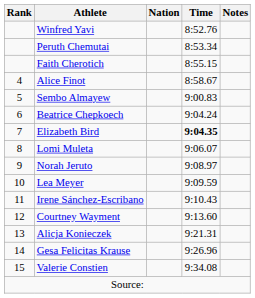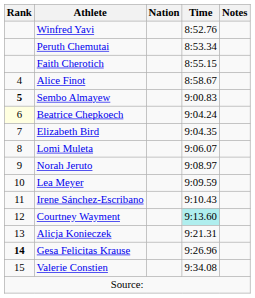(19, 98) normal -> (19, 98) bold
(19, 115) no background -> (19, 115) lightyellow background
(201, 132) bold -> (201, 132) normal
(201, 217) no background -> (201, 217) paleturquoise background
(19, 251) normal -> (19, 251) bold
